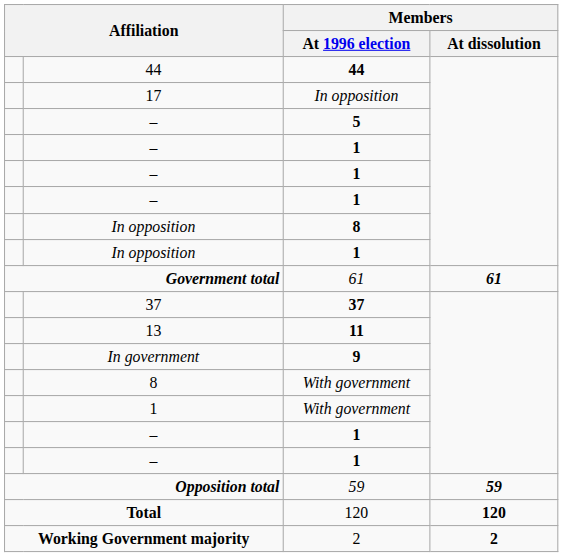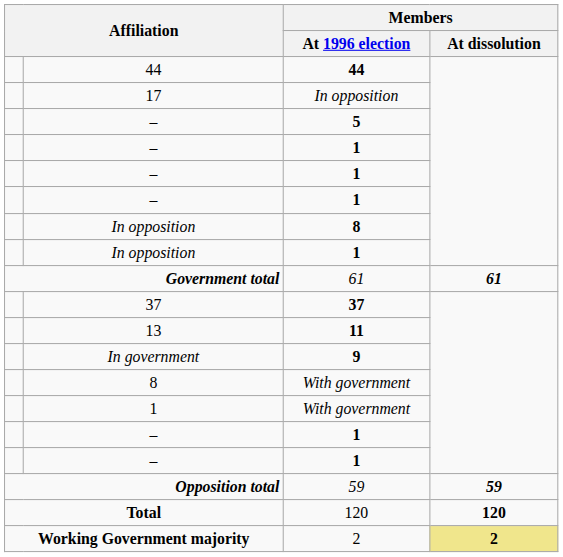(494, 539) no background -> (494, 539) khaki background
